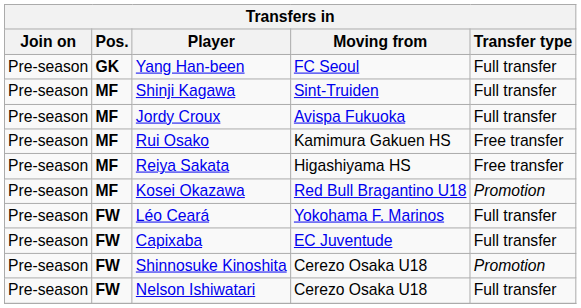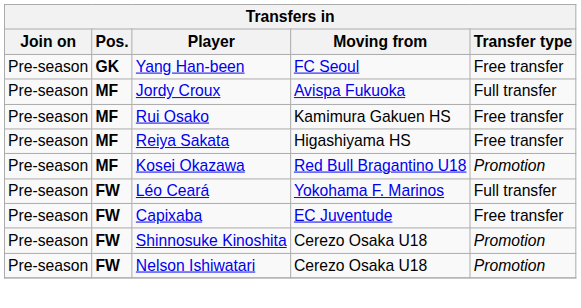(515, 66) Full transfer -> (519, 66) Free transfer
- row: (186, 91)
(515, 240) Full transfer -> (519, 215) Free transfer
(515, 290) Full transfer -> (509, 265) Promotion
